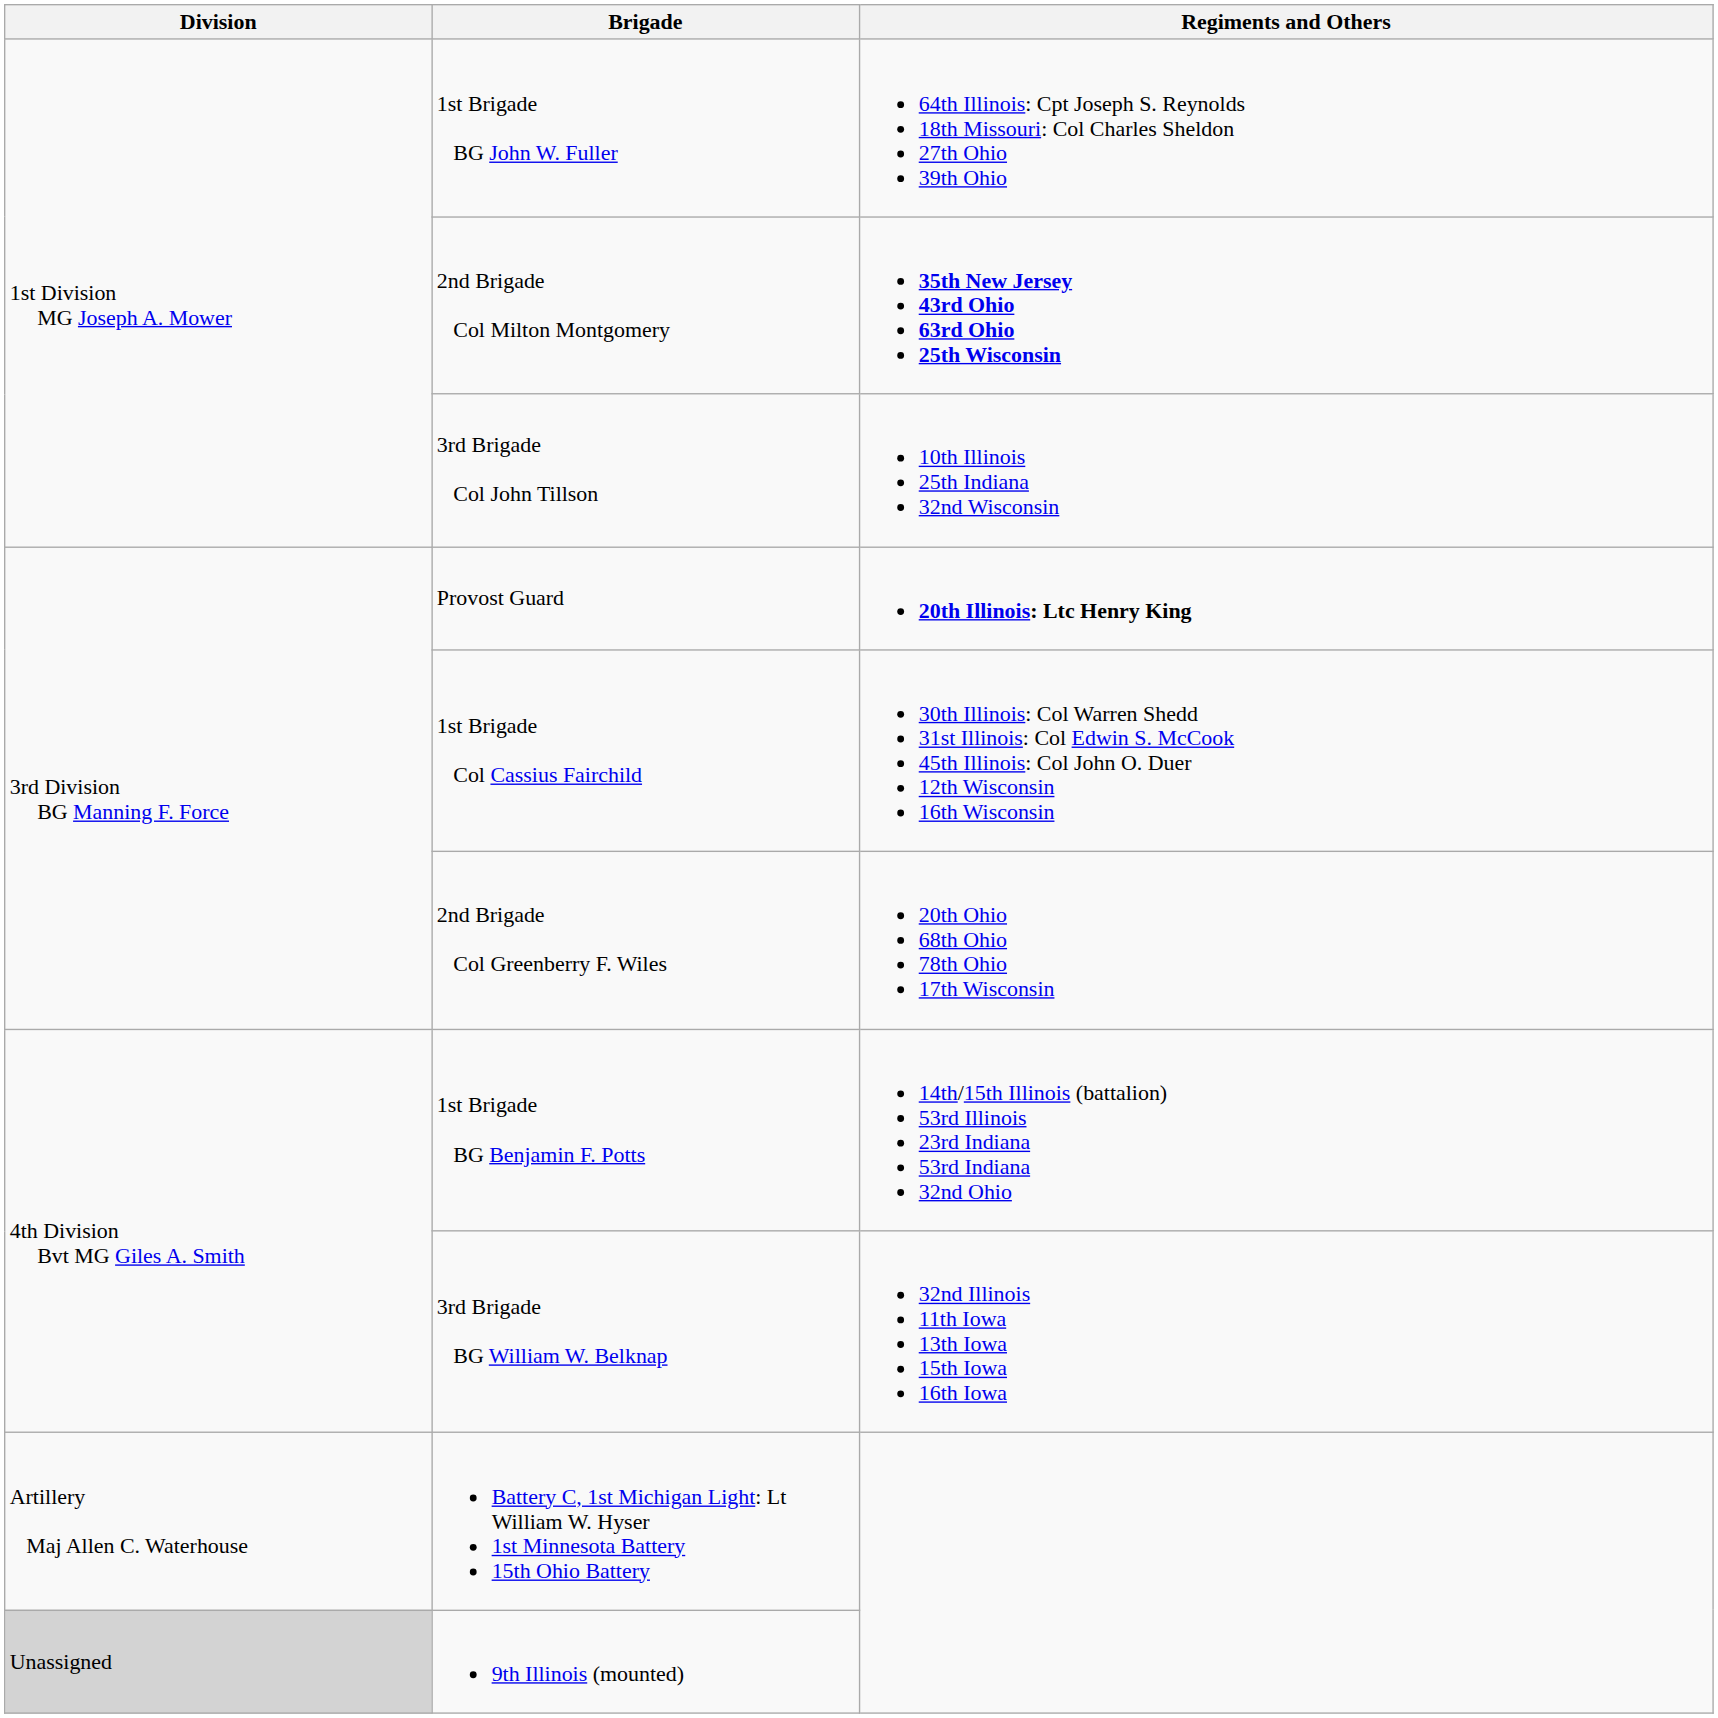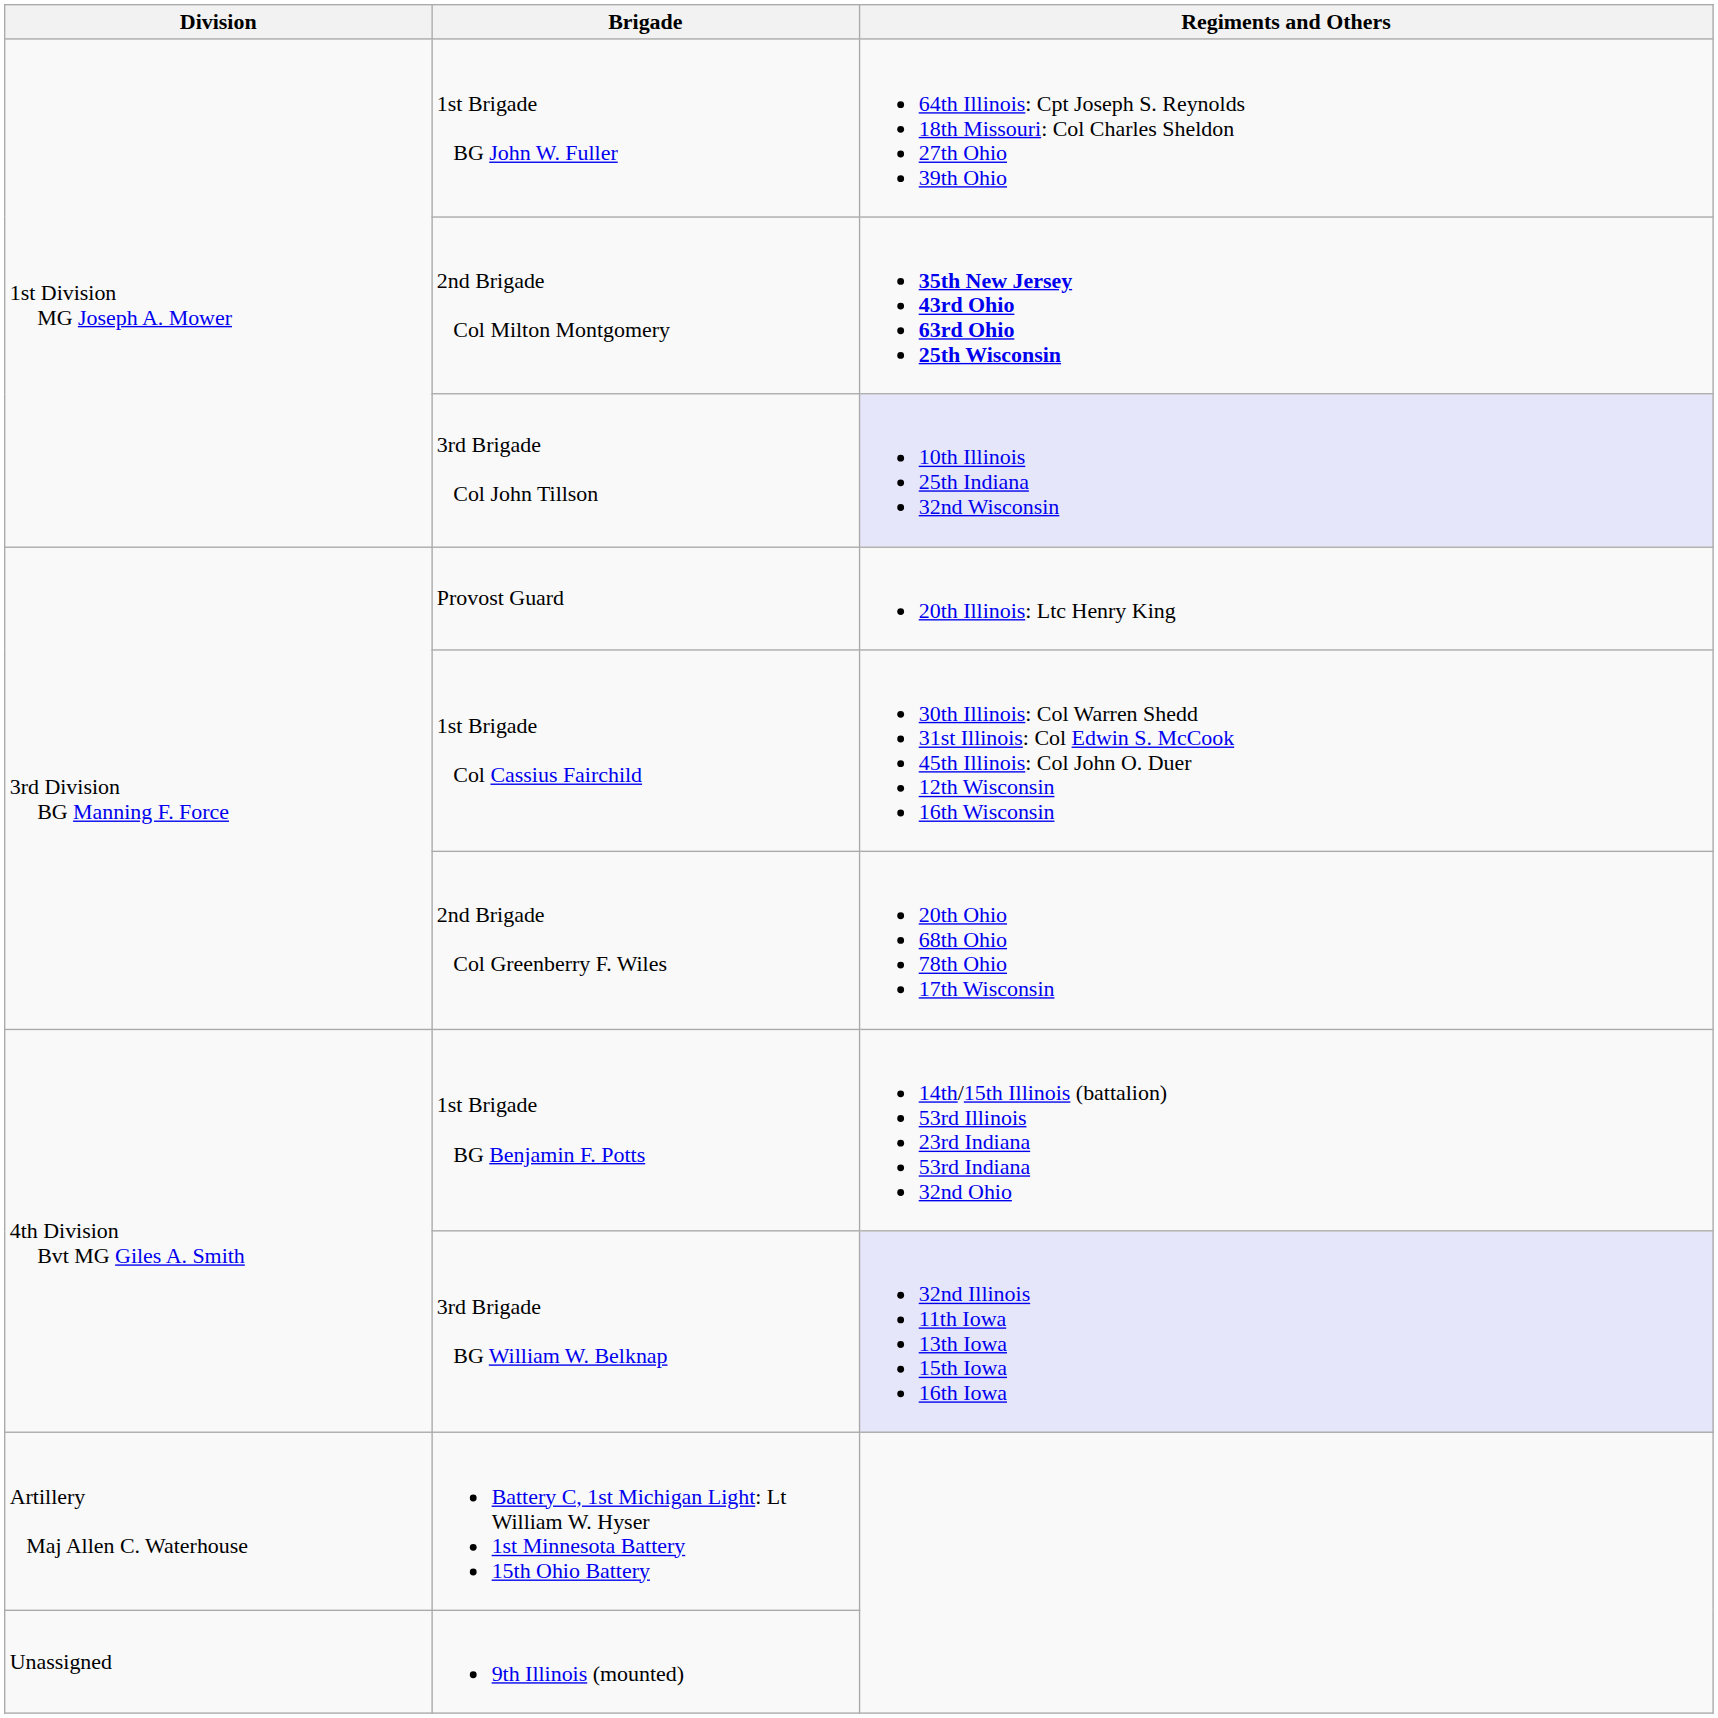(1286, 483) no background -> (1286, 483) lavender background
(1286, 610) bold -> (1286, 610) normal
(1286, 1344) no background -> (1286, 1344) lavender background
(61, 1661) lightgrey background -> (61, 1661) no background
